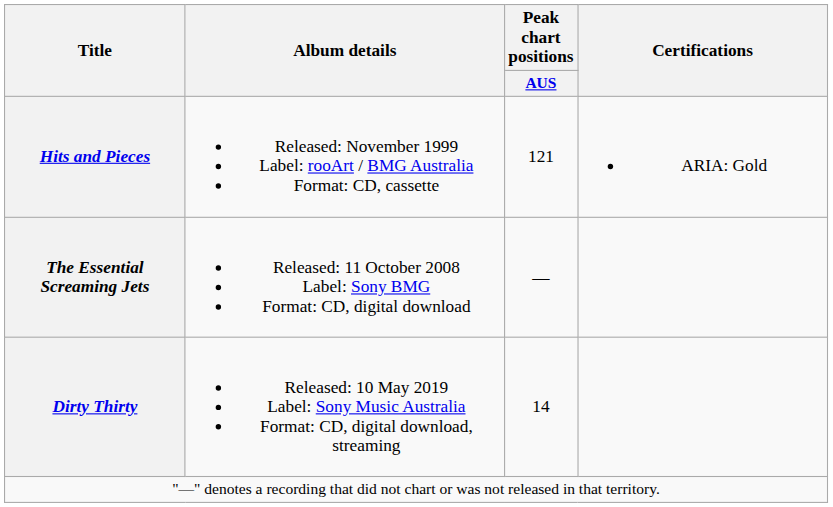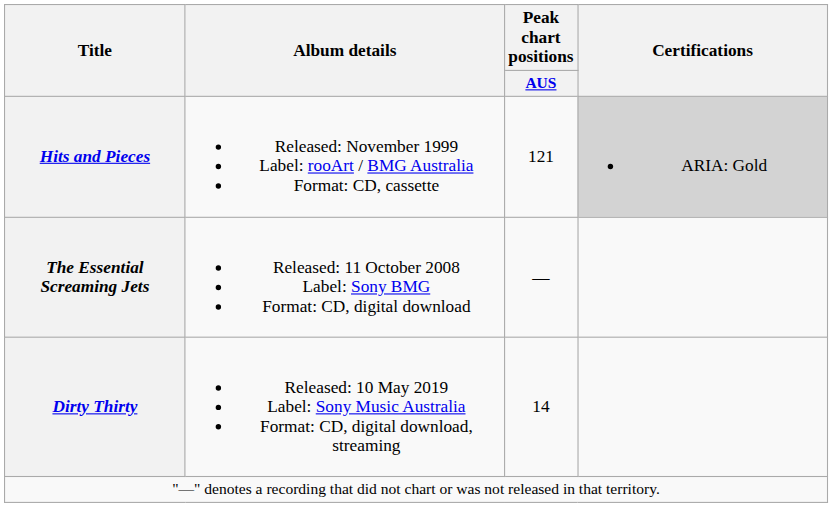(703, 166) no background -> (703, 166) lightgrey background
